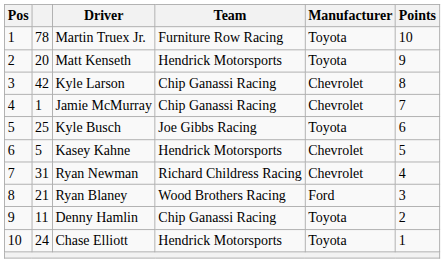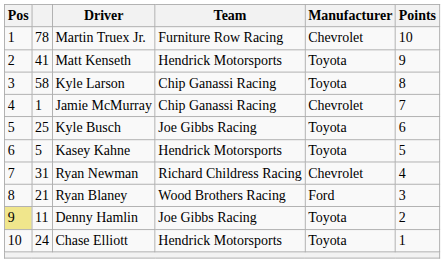(327, 37) Toyota -> (336, 37) Chevrolet
(42, 60) 20 -> (42, 60) 41
(42, 82) 42 -> (42, 82) 58
(336, 82) Chevrolet -> (327, 82) Toyota
(336, 150) Chevrolet -> (327, 150) Toyota
(11, 217) no background -> (11, 217) khaki background
(217, 217) Chip Ganassi Racing -> (208, 217) Joe Gibbs Racing
